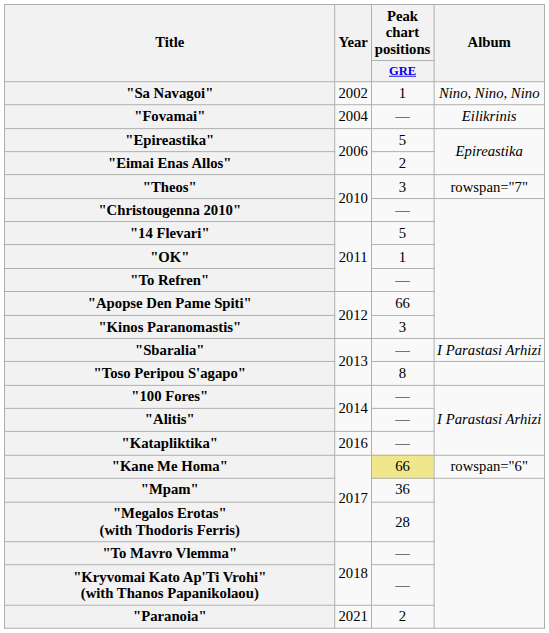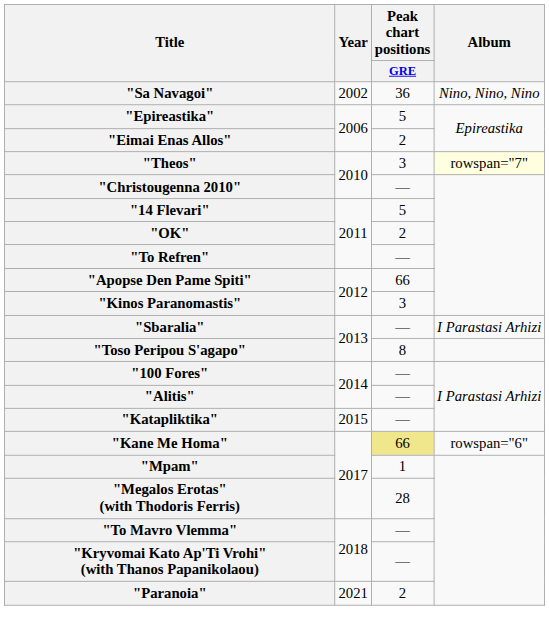(403, 93) 1 -> (403, 93) 36
- row: (170, 116)
(489, 186) no background -> (489, 163) lightyellow background
(403, 256) 1 -> (403, 233) 2
(353, 443) 2016 -> (353, 420) 2015
(403, 490) 36 -> (403, 466) 1
